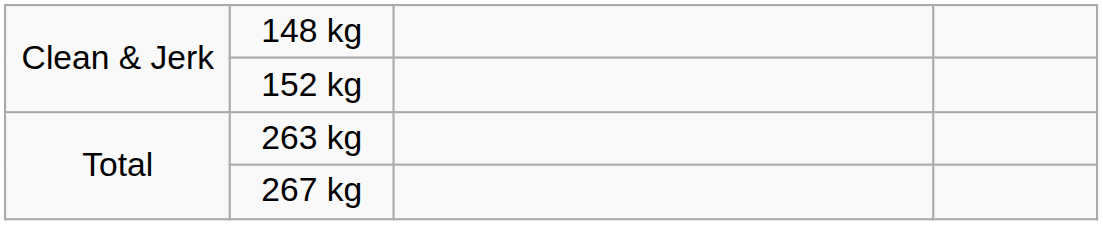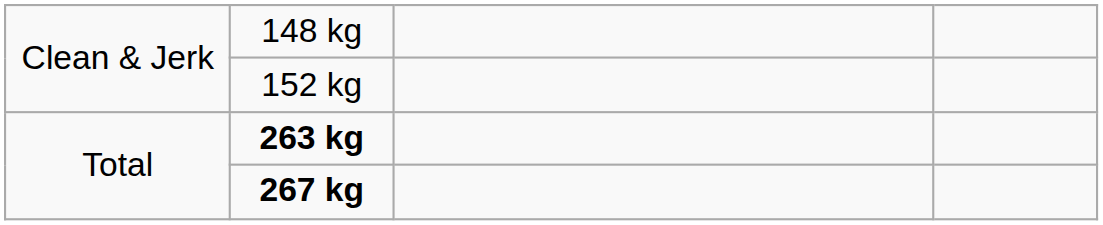(312, 137) normal -> (312, 137) bold
(312, 191) normal -> (312, 191) bold
